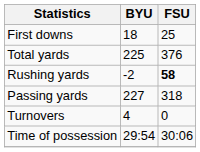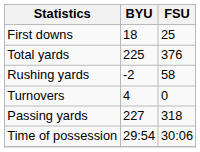(168, 75) bold -> (168, 75) normal
rows swapped: (48, 95) <-> (36, 116)
